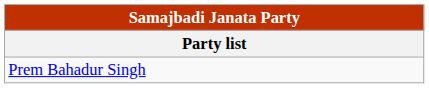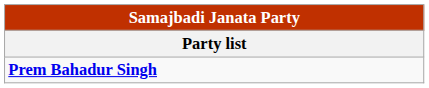(77, 69) normal -> (83, 69) bold
